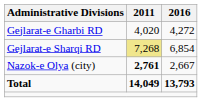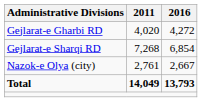(147, 48) khaki background -> (147, 48) no background
(147, 65) bold -> (147, 65) normal
